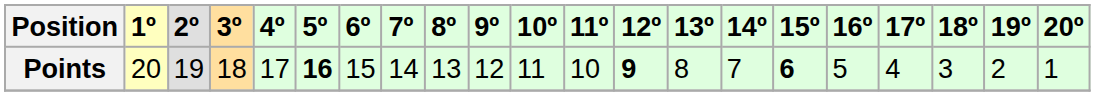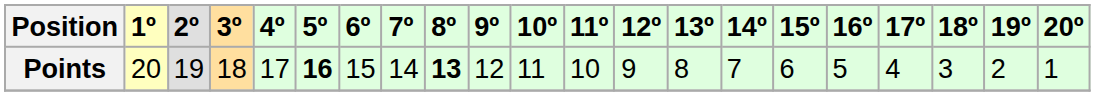(446, 69) normal -> (446, 69) bold
(629, 69) bold -> (629, 69) normal
(787, 69) bold -> (787, 69) normal
